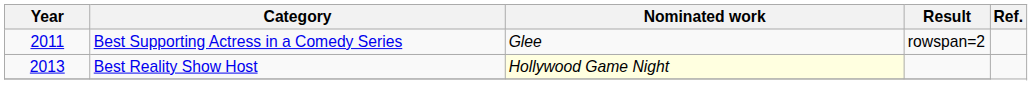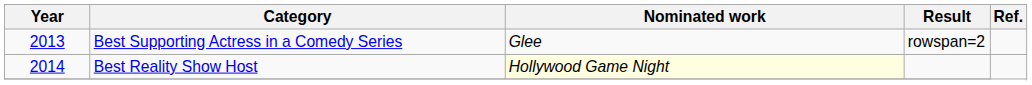(47, 41) 2011 -> (47, 41) 2013
(47, 66) 2013 -> (47, 66) 2014
